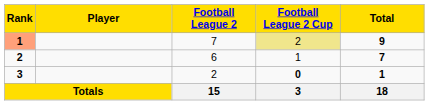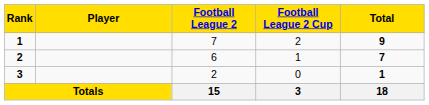(20, 41) lightsalmon background -> (20, 41) no background
(298, 41) khaki background -> (298, 41) no background
(298, 74) bold -> (298, 74) normal
